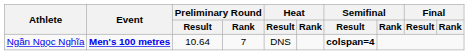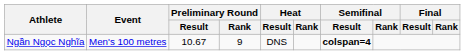(130, 43) bold -> (128, 43) normal
(198, 43) 10.64 -> (194, 43) 10.67
(243, 43) 7 -> (240, 43) 9
